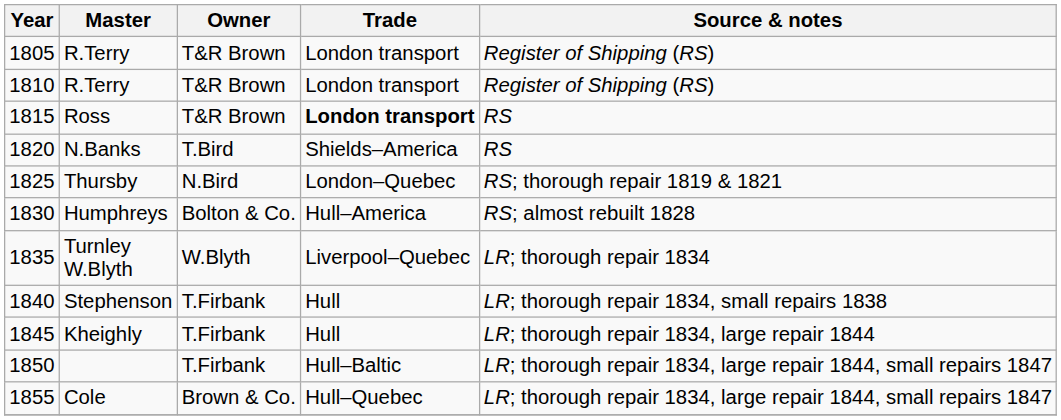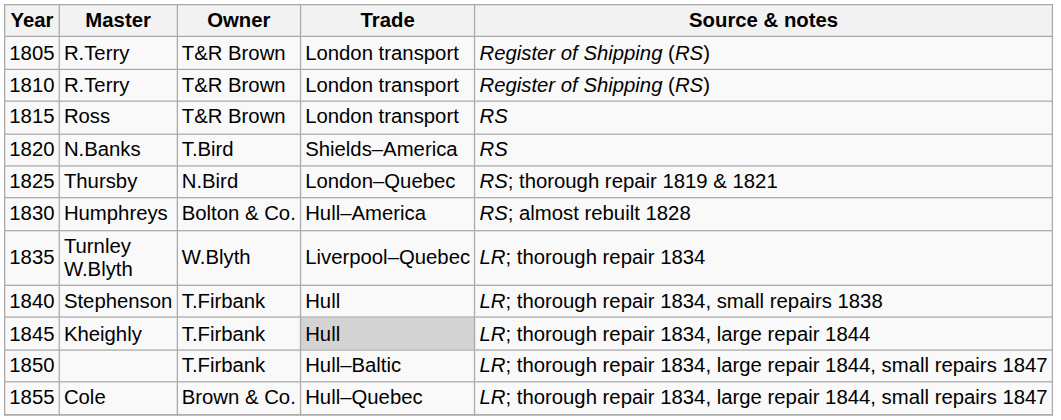(390, 117) bold -> (382, 117) normal
(323, 333) no background -> (323, 333) lightgrey background
